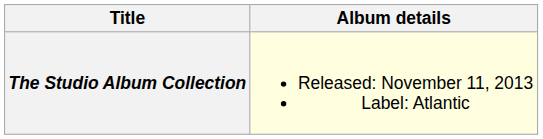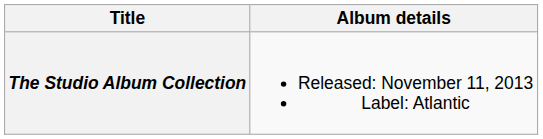(394, 93) lightyellow background -> (394, 93) no background
